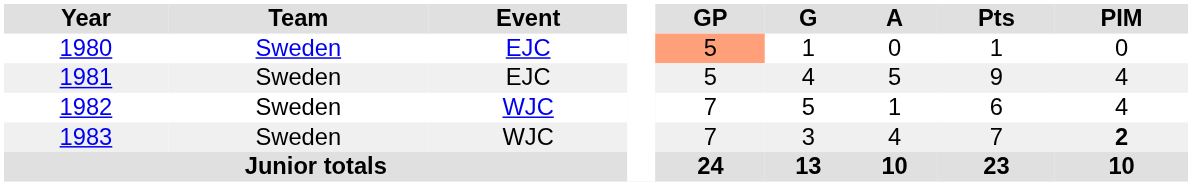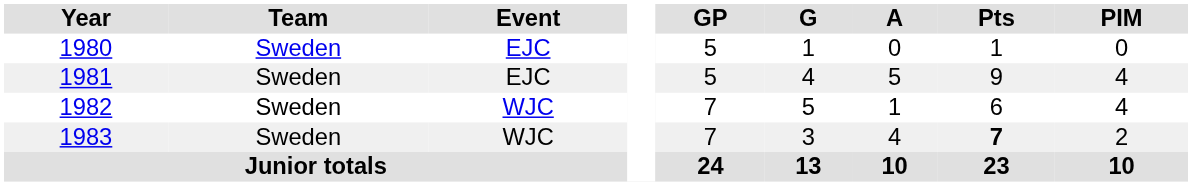(710, 48) lightsalmon background -> (710, 48) no background
(996, 136) normal -> (996, 136) bold
(1122, 136) bold -> (1122, 136) normal
